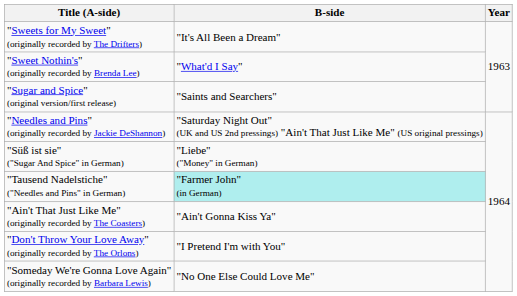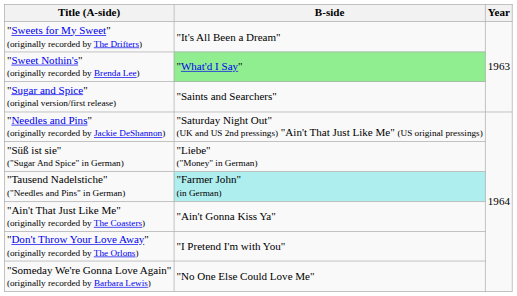(210, 66) no background -> (210, 66) lightgreen background
